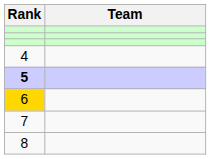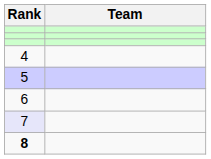(24, 78) bold -> (24, 78) normal
(24, 99) gold background -> (24, 99) no background
(24, 121) no background -> (24, 121) lavender background
(24, 143) normal -> (24, 143) bold
